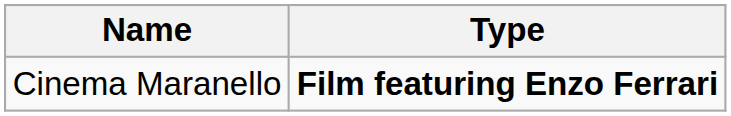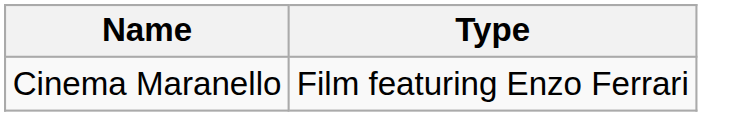(507, 83) bold -> (493, 83) normal
